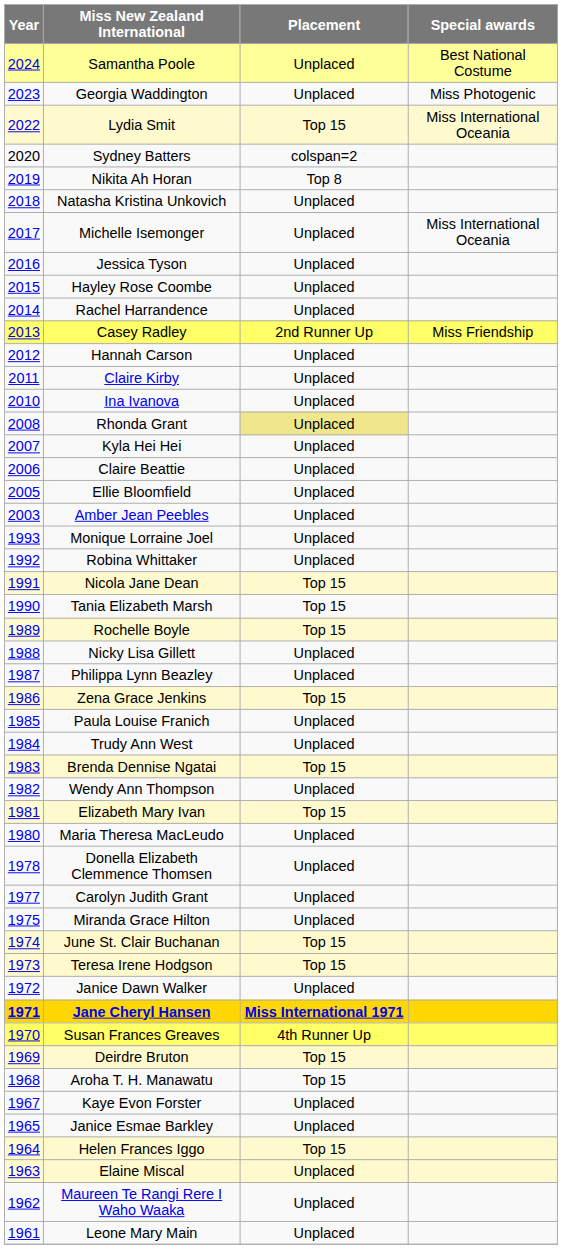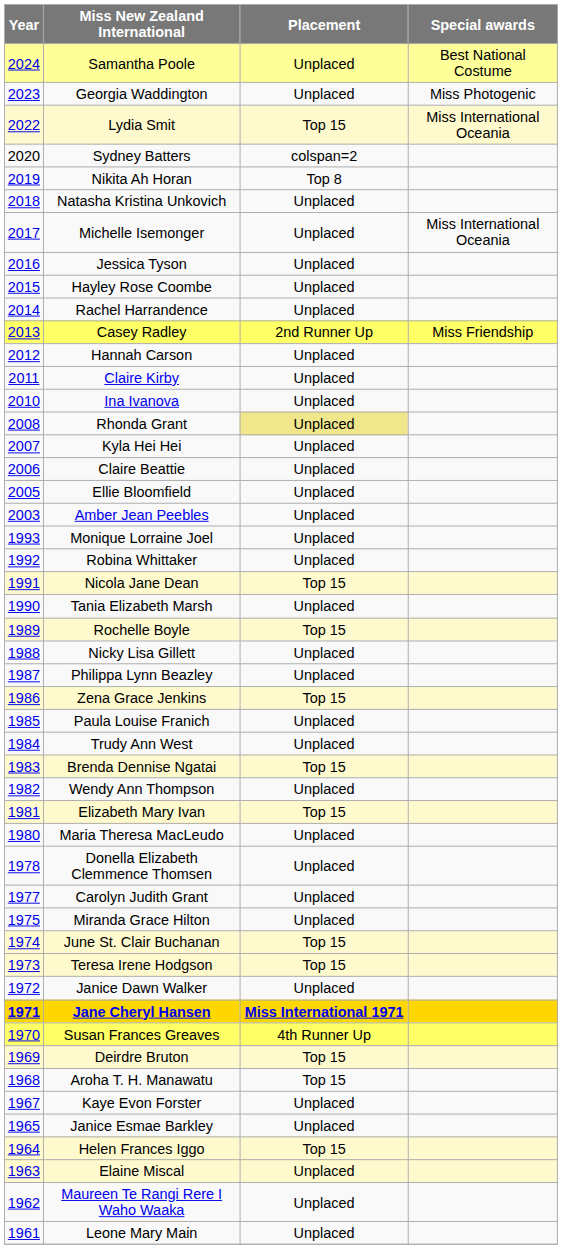(324, 606) Top 15 -> (324, 606) Unplaced
